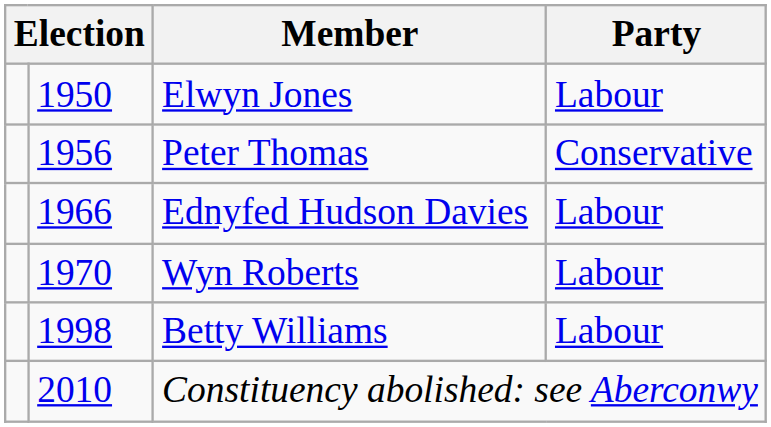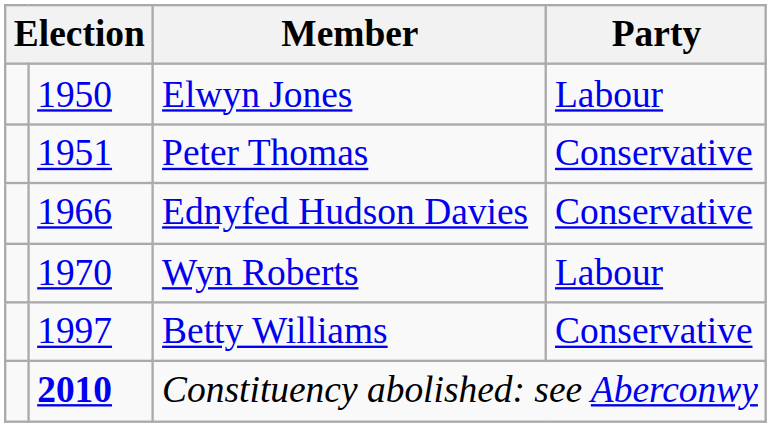(75, 152) 1956 -> (75, 152) 1951
(609, 212) Labour -> (654, 212) Conservative
(75, 331) 1998 -> (75, 331) 1997
(609, 331) Labour -> (654, 331) Conservative
(75, 390) normal -> (75, 390) bold
